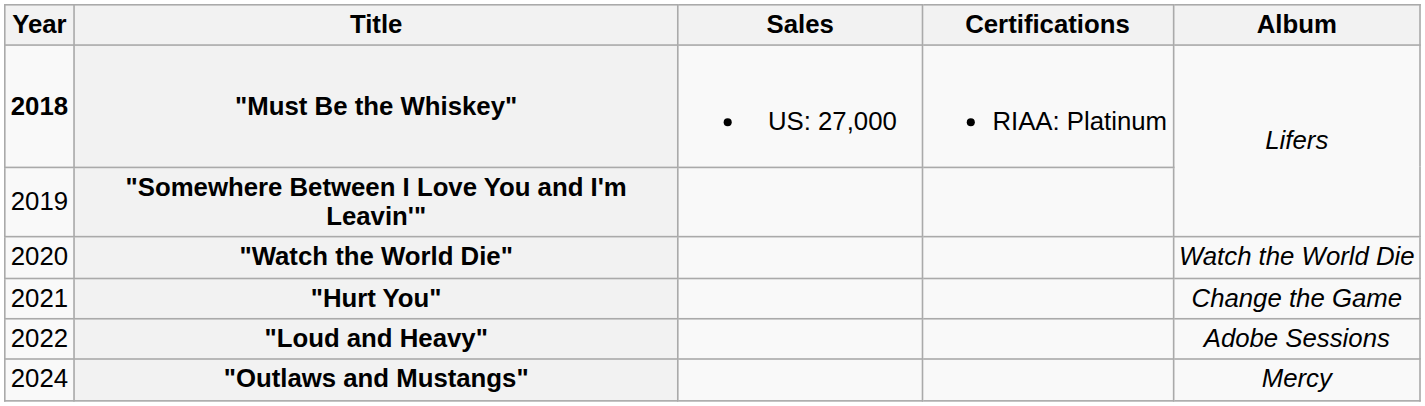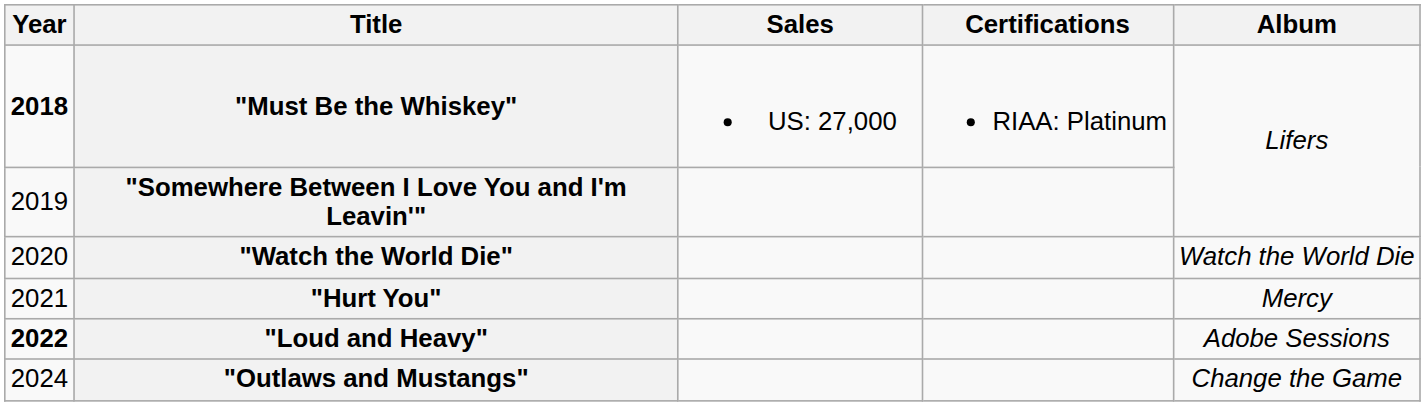(1297, 297) Change the Game -> (1297, 297) Mercy
(39, 338) normal -> (39, 338) bold
(1297, 379) Mercy -> (1297, 379) Change the Game
